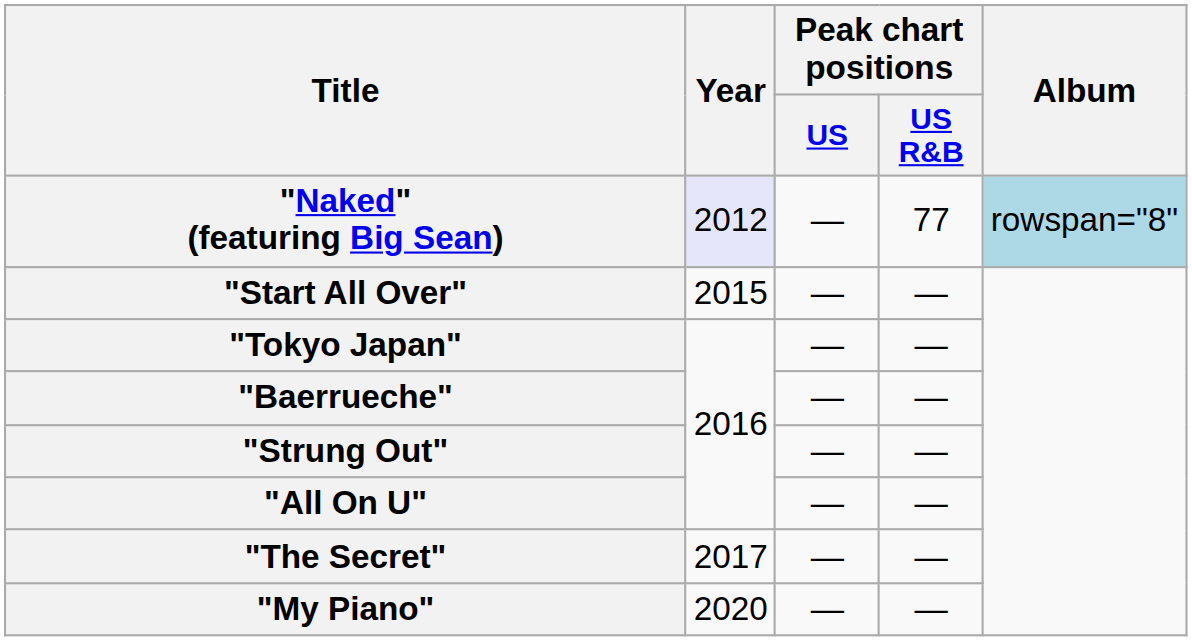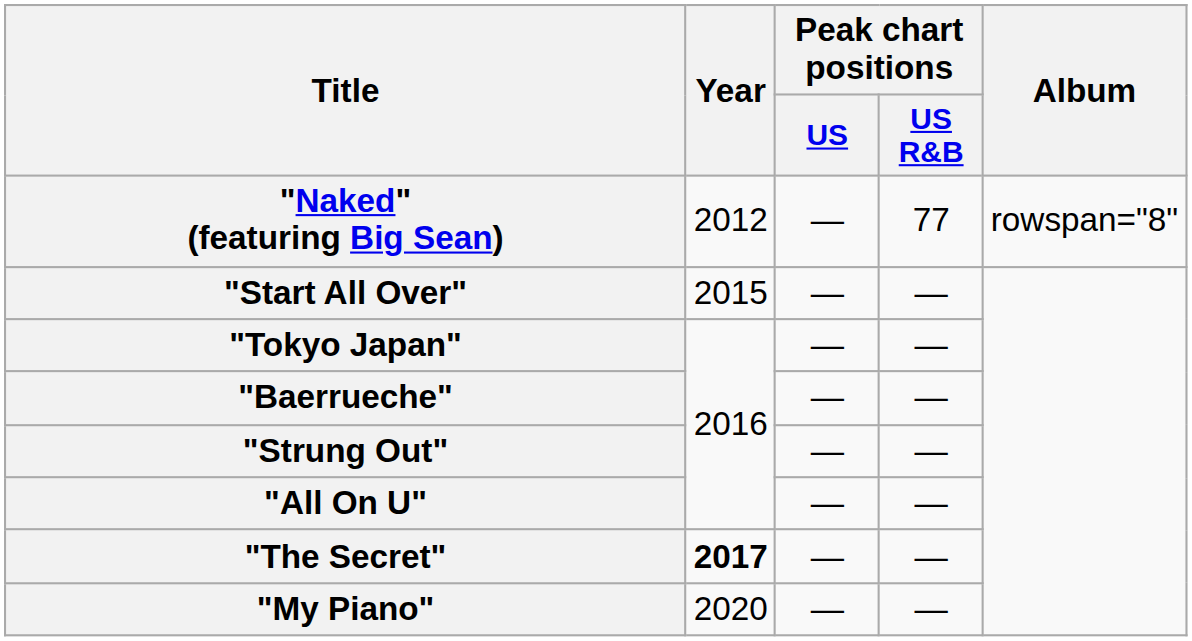(731, 220) lavender background -> (731, 220) no background
(1084, 220) lightblue background -> (1084, 220) no background
(731, 555) normal -> (731, 555) bold
